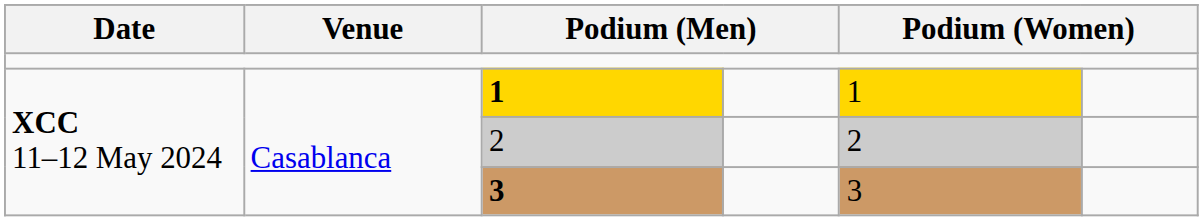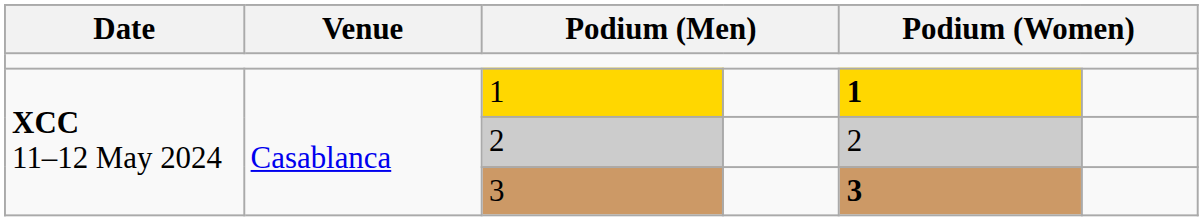(497, 92) bold -> (497, 92) normal
(854, 92) normal -> (854, 92) bold
(497, 190) bold -> (497, 190) normal
(854, 190) normal -> (854, 190) bold
